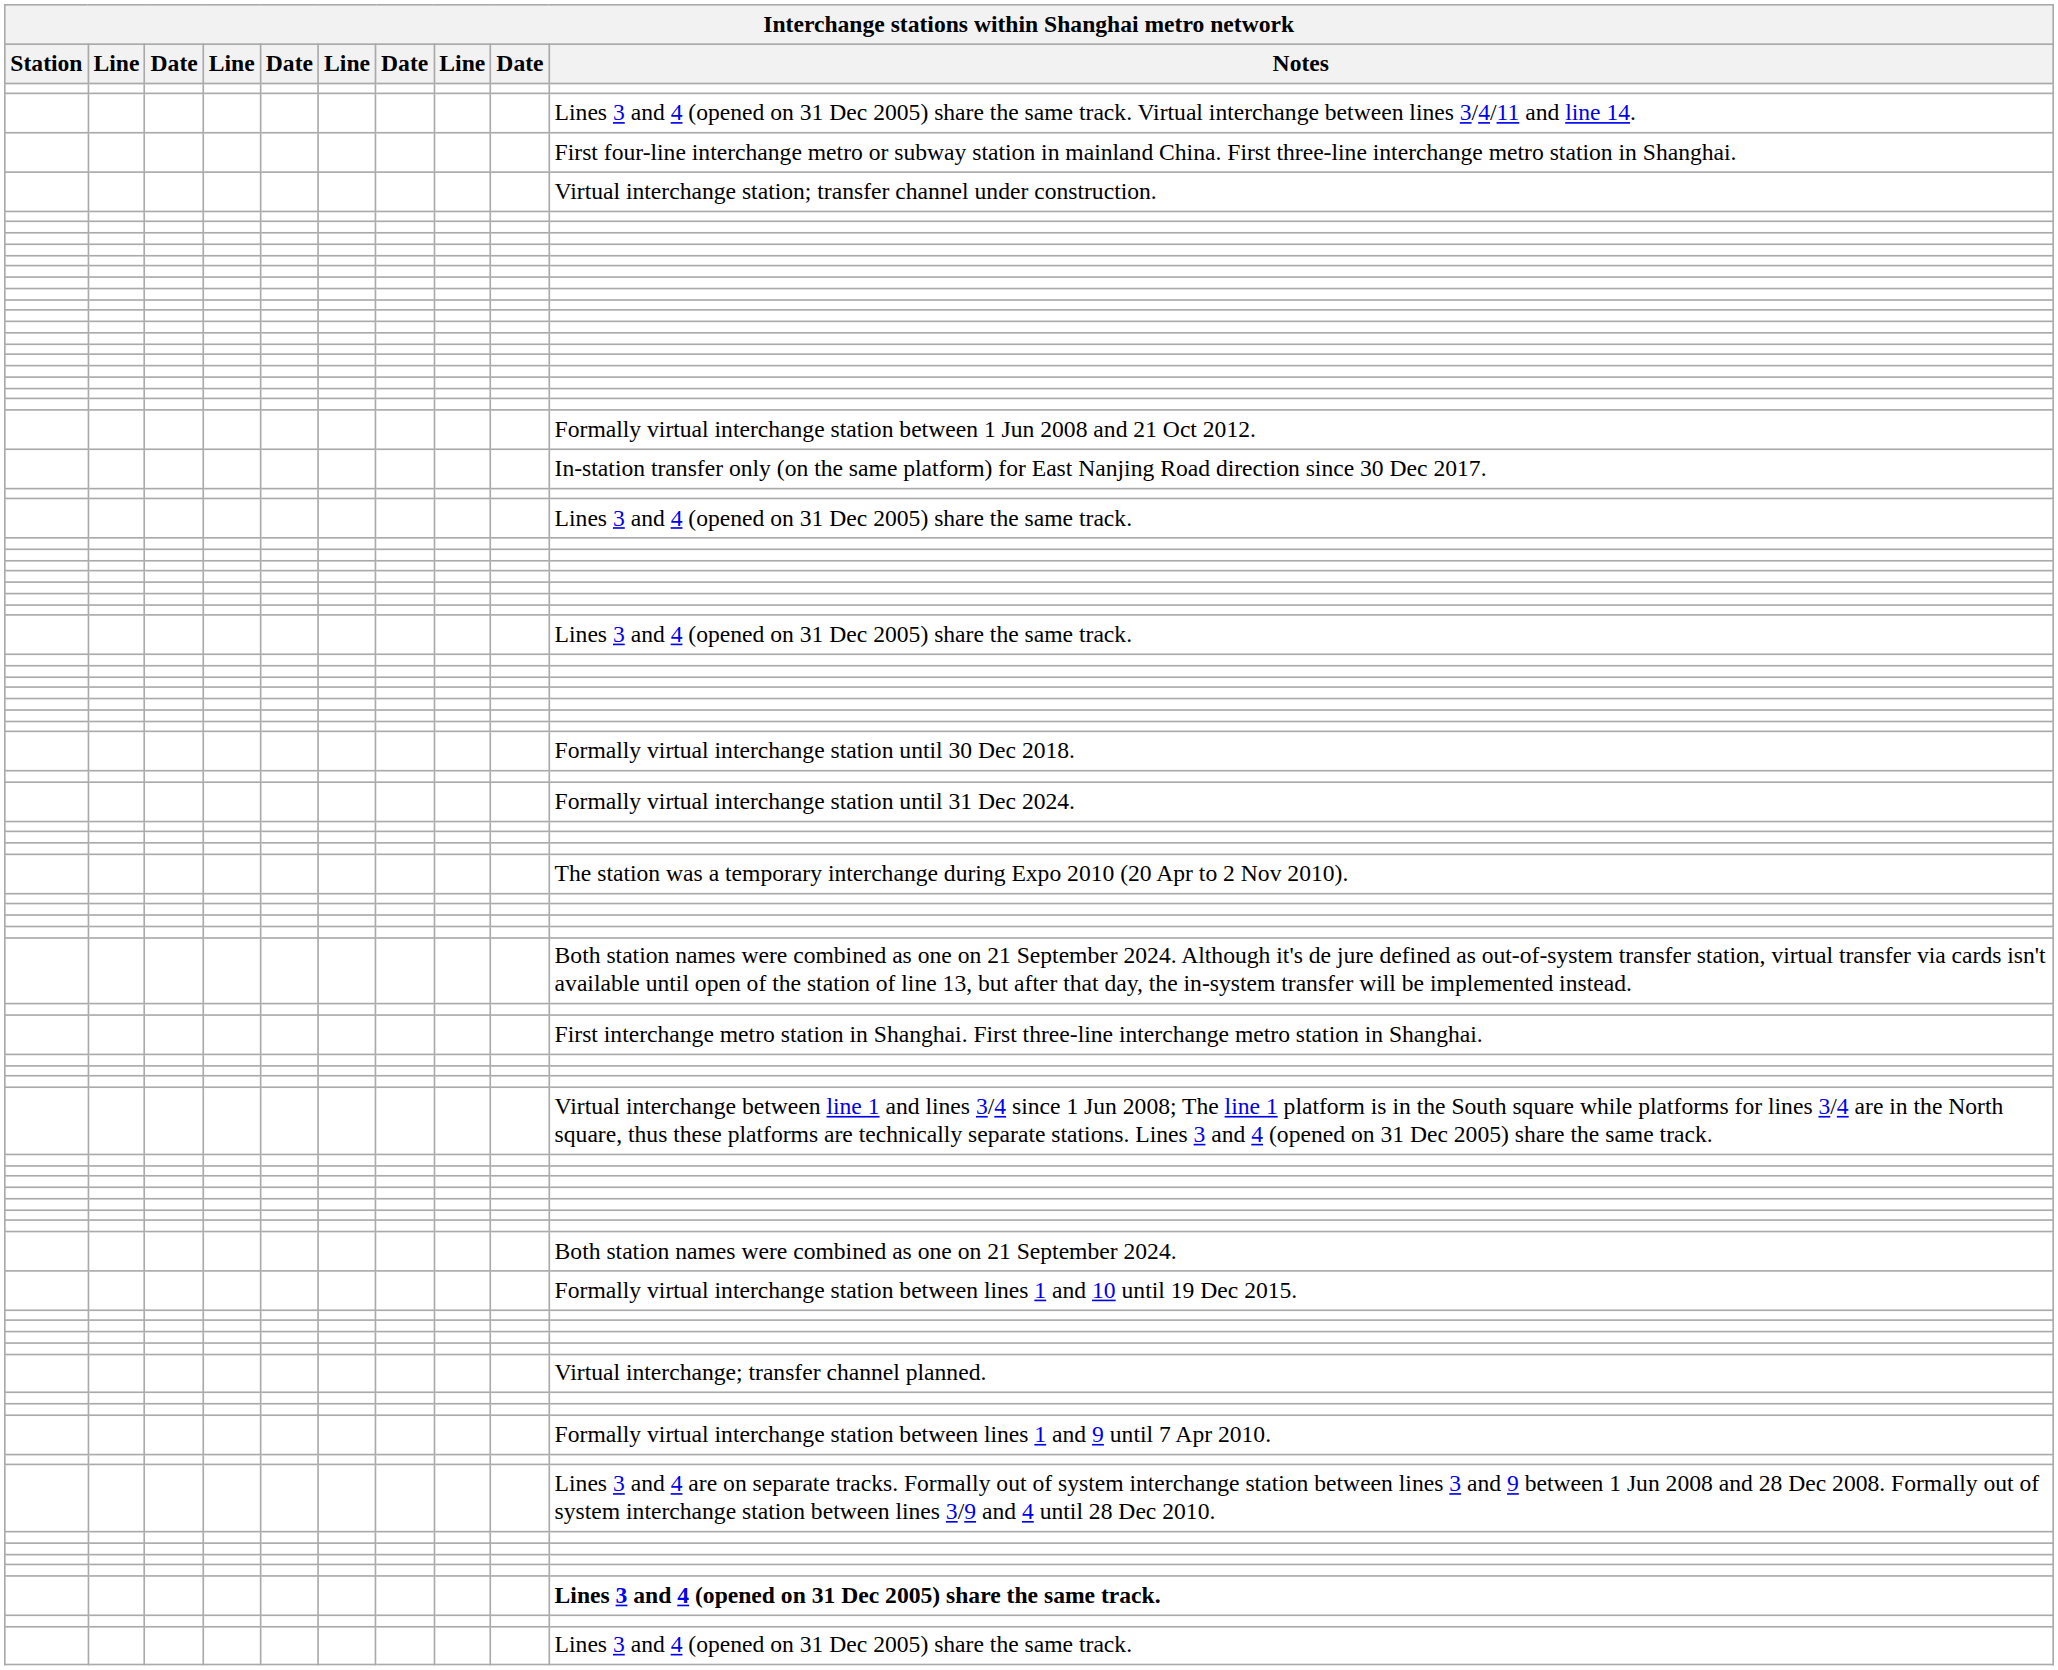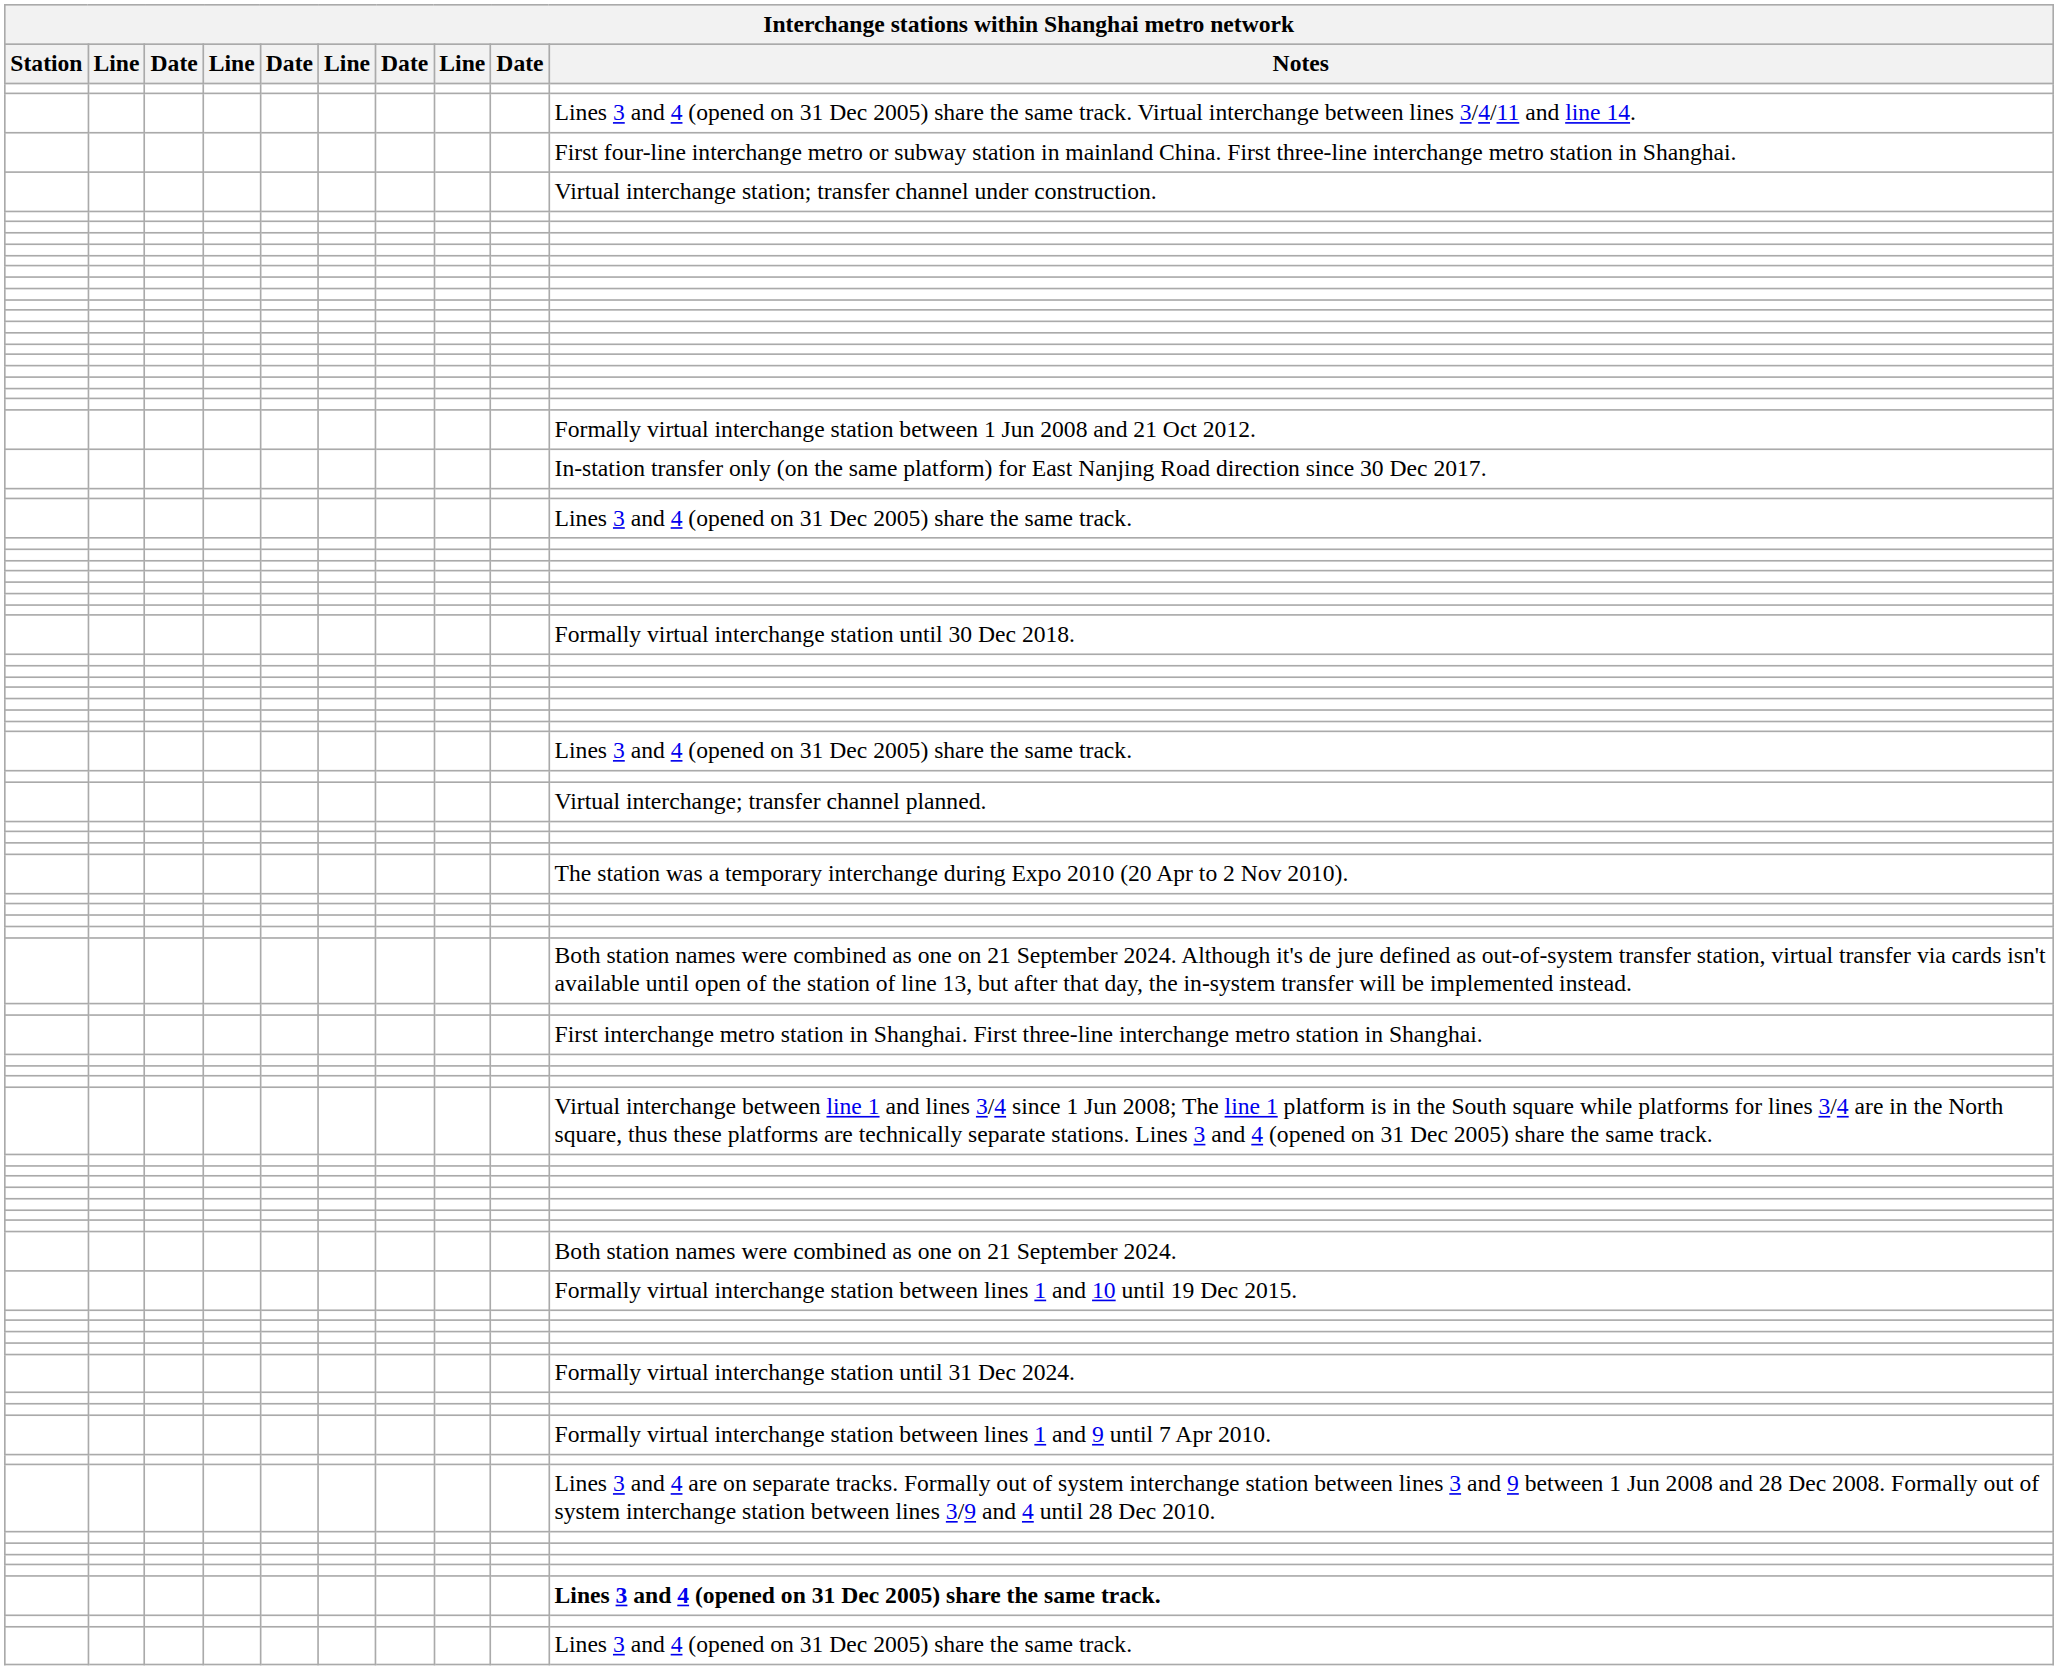(843, 634) Lines 3 and 4 (opened on 31 Dec 2005) share the same track. -> (815, 634) Formally virtual interchange station until 30 Dec 2018.
(815, 751) Formally virtual interchange station until 30 Dec 2018. -> (843, 751) Lines 3 and 4 (opened on 31 Dec 2005) share the same track.
(815, 801) Formally virtual interchange station until 31 Dec 2024. -> (770, 801) Virtual interchange; transfer channel planned.
(770, 1373) Virtual interchange; transfer channel planned. -> (815, 1373) Formally virtual interchange station until 31 Dec 2024.
